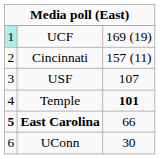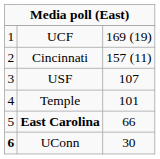(11, 36) paleturquoise background -> (11, 36) no background
(129, 100) bold -> (129, 100) normal
(11, 121) bold -> (11, 121) normal
(11, 143) normal -> (11, 143) bold
